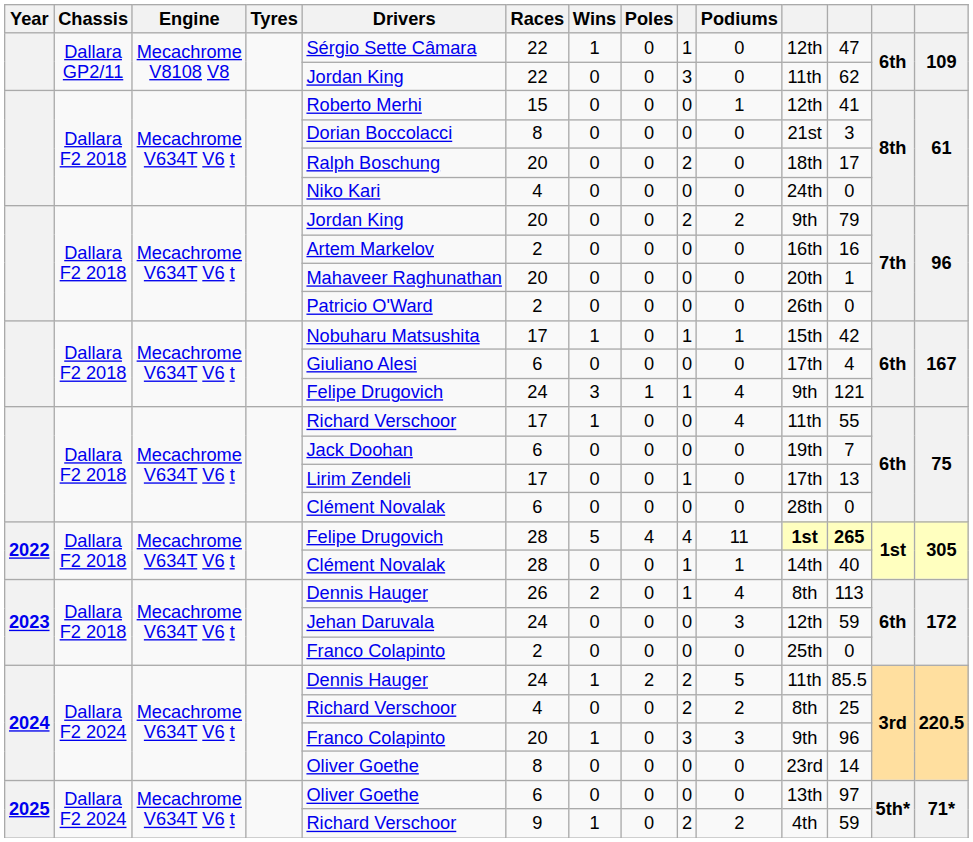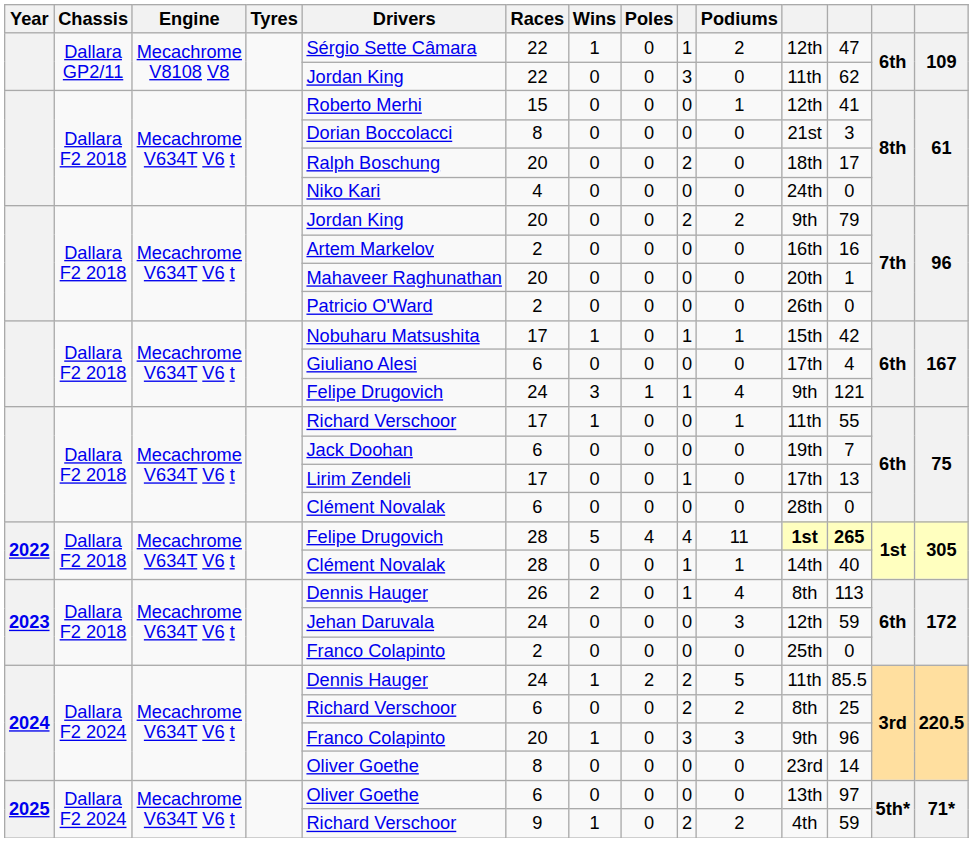(739, 47) 0 -> (739, 47) 2
(739, 421) 4 -> (739, 421) 1
(537, 708) 4 -> (537, 708) 6
